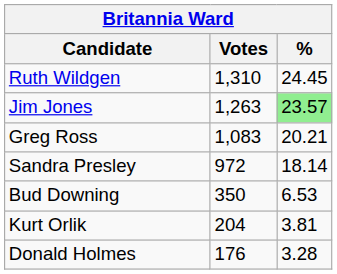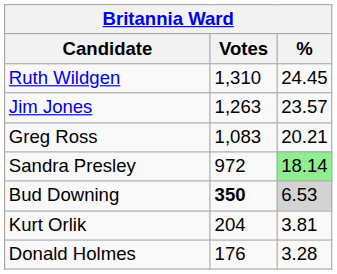(304, 107) lightgreen background -> (304, 107) no background
(304, 166) no background -> (304, 166) lightgreen background
(230, 195) normal -> (230, 195) bold
(299, 195) no background -> (299, 195) lightgrey background
